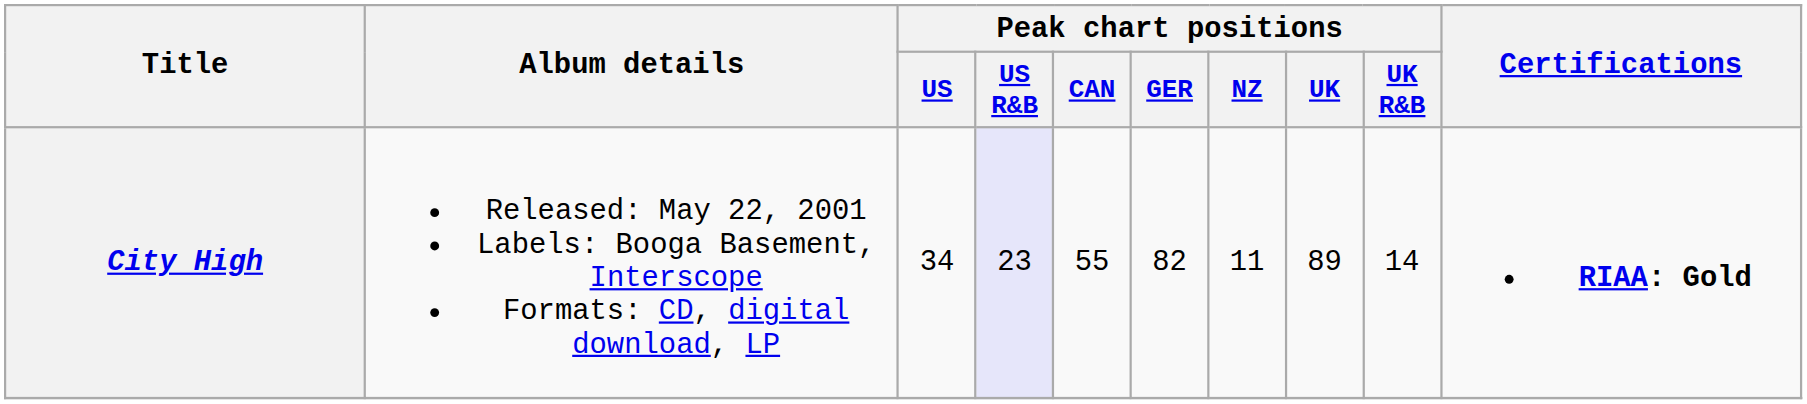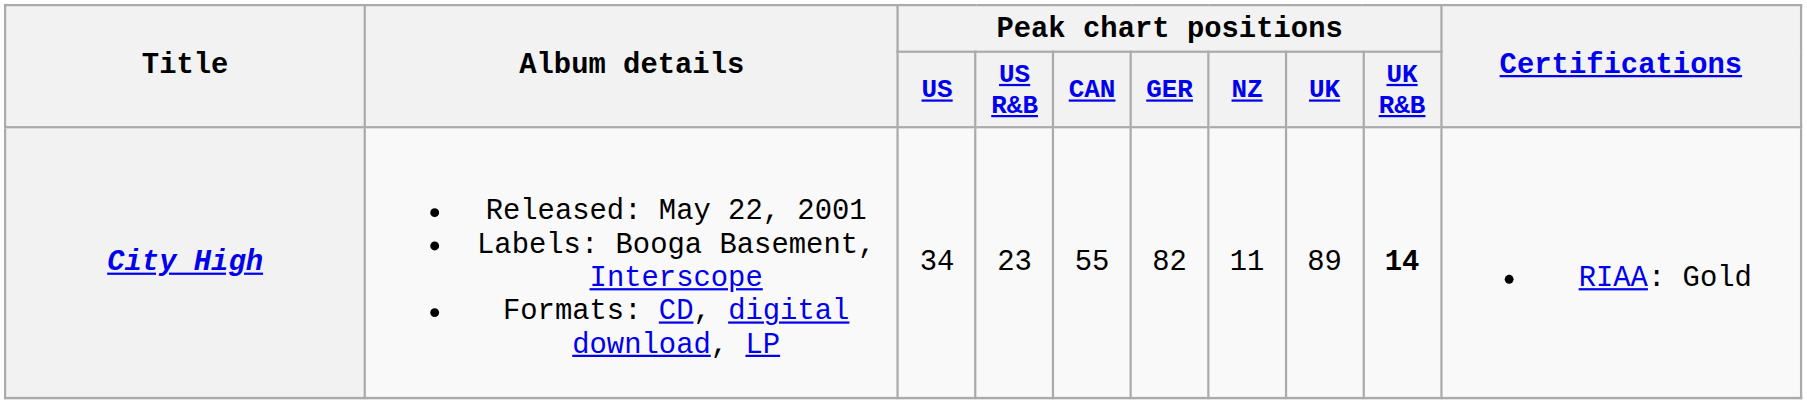(1015, 262) lavender background -> (1015, 262) no background
(1402, 262) normal -> (1402, 262) bold
(1621, 279) bold -> (1621, 279) normal
